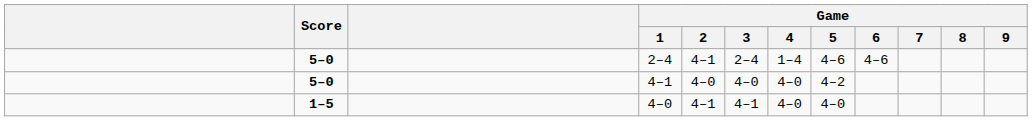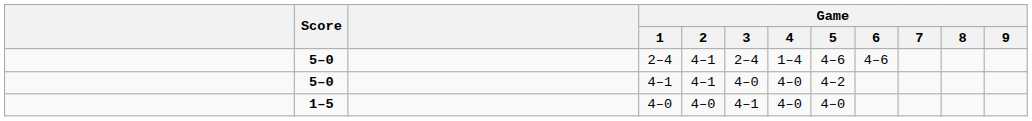(703, 82) 4–0 -> (703, 82) 4–1
(703, 105) 4–1 -> (703, 105) 4–0
